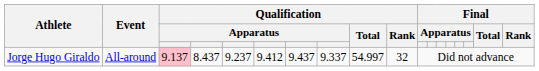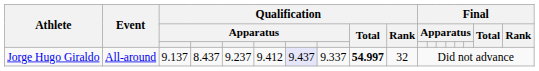(175, 57) pink background -> (175, 57) no background
(302, 57) no background -> (302, 57) lavender background
(368, 57) normal -> (368, 57) bold
